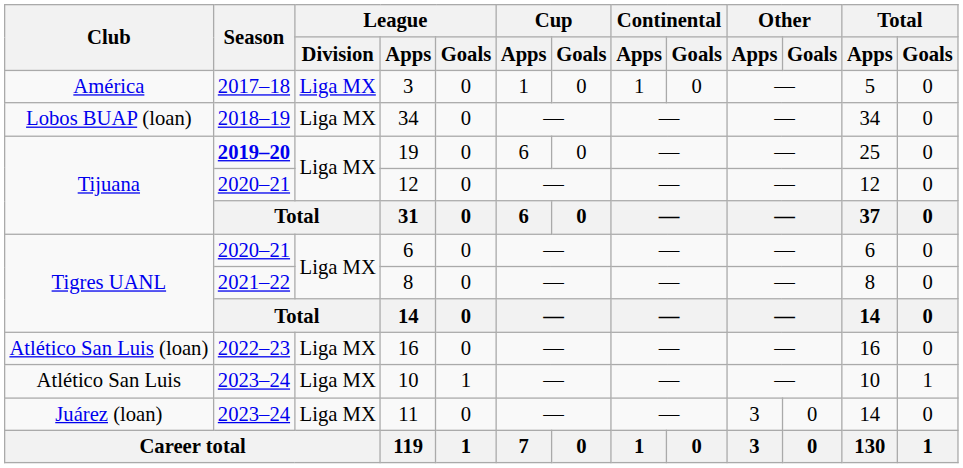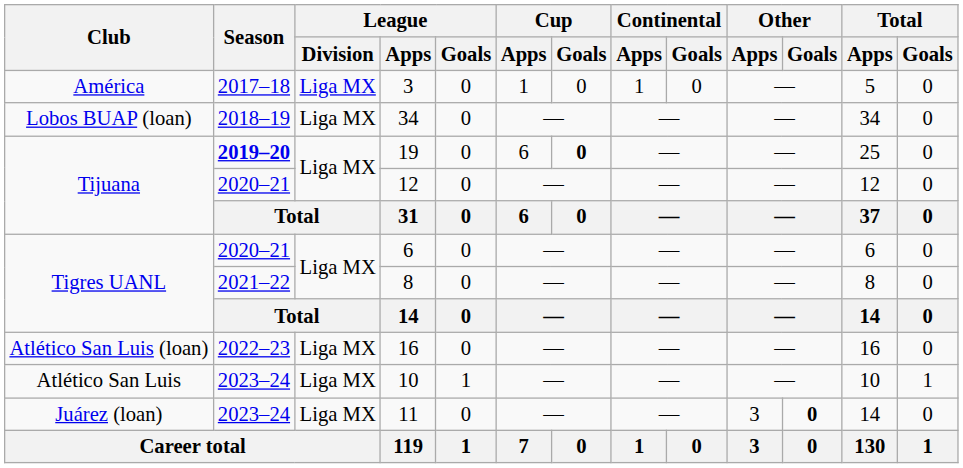(581, 151) normal -> (581, 151) bold
(812, 413) normal -> (812, 413) bold
